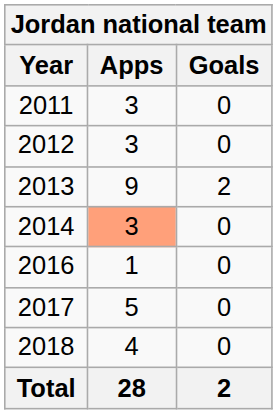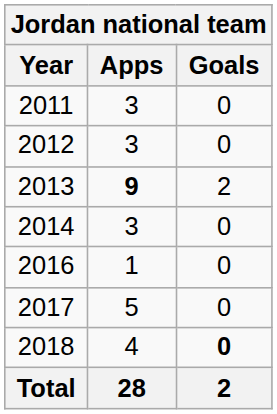(132, 186) normal -> (132, 186) bold
(132, 226) lightsalmon background -> (132, 226) no background
(224, 347) normal -> (224, 347) bold
